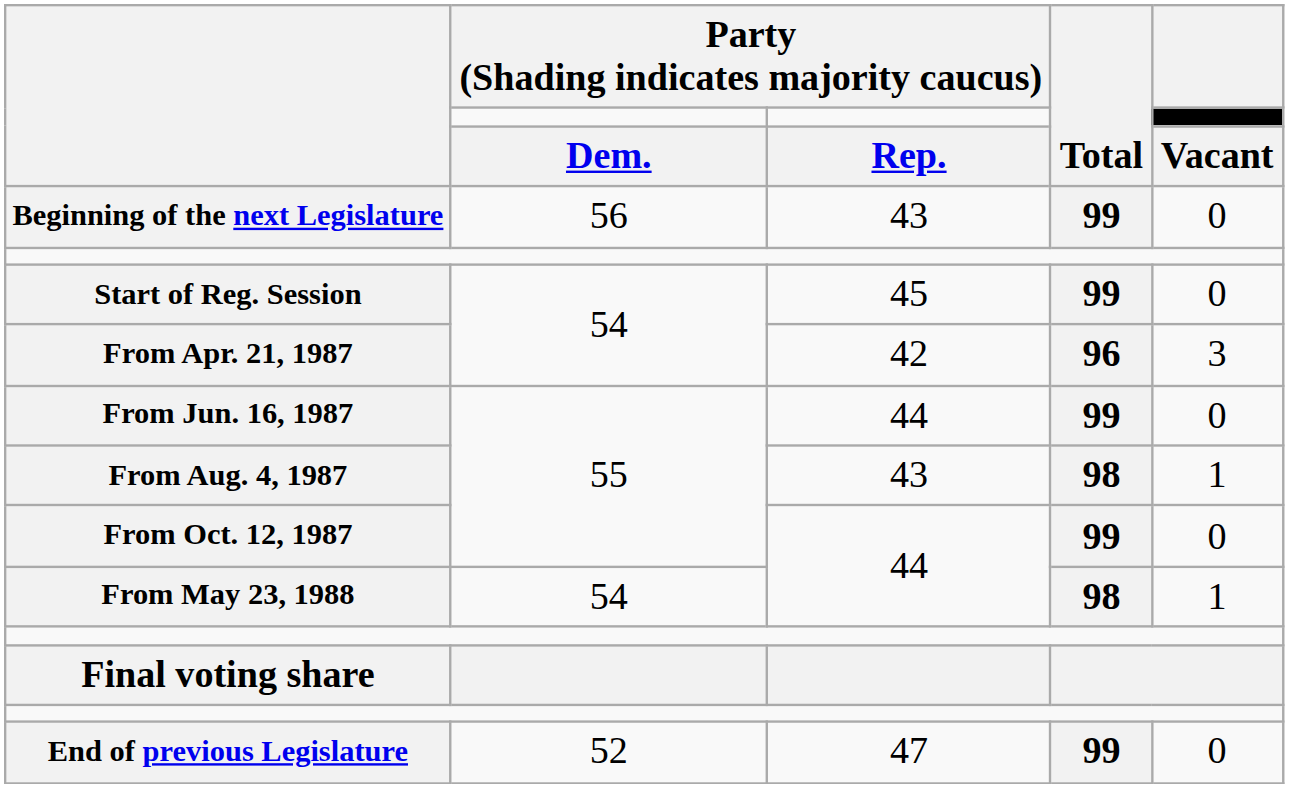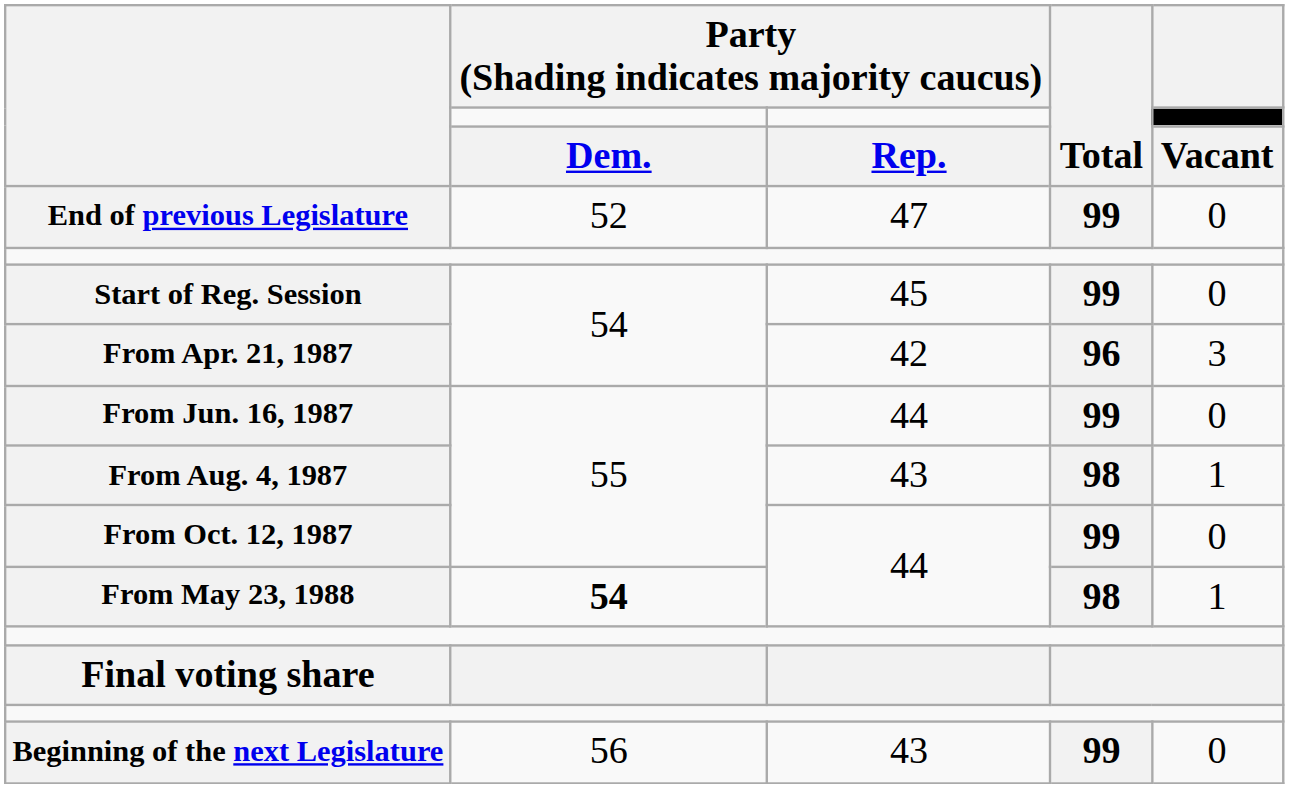rows swapped: (228, 751) <-> (228, 215)
(609, 595) normal -> (609, 595) bold
